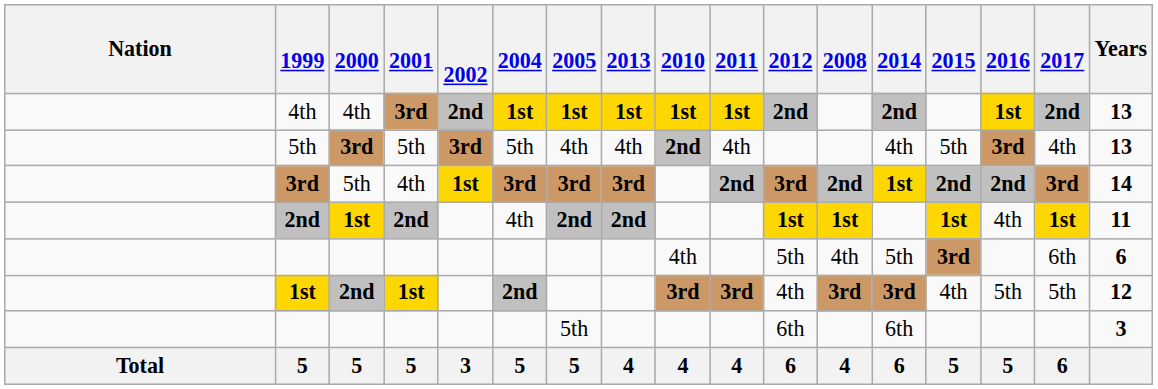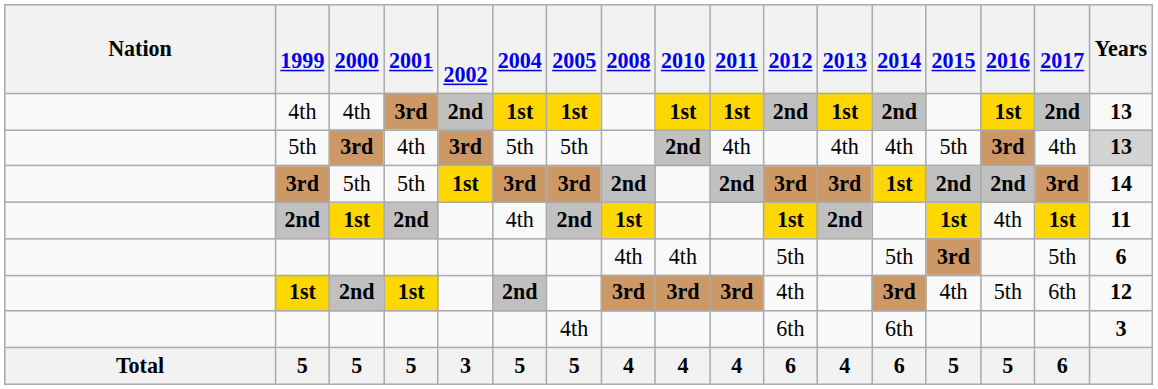columns swapped: (845, 62) <-> (629, 62)
(411, 147) 5th -> (411, 147) 4th
(574, 147) 4th -> (574, 147) 5th
(1121, 147) no background -> (1121, 147) lightgrey background
(411, 184) 4th -> (411, 184) 5th
(1062, 256) 6th -> (1062, 256) 5th
(1062, 293) 5th -> (1062, 293) 6th
(574, 329) 5th -> (574, 329) 4th
